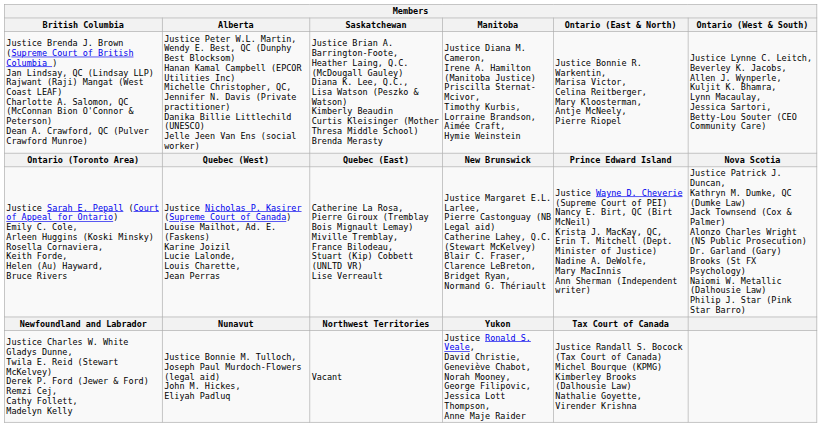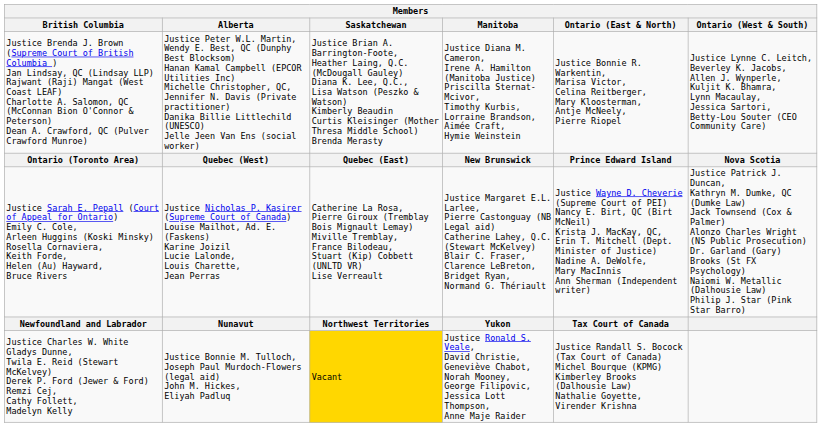(327, 377) no background -> (327, 377) gold background
